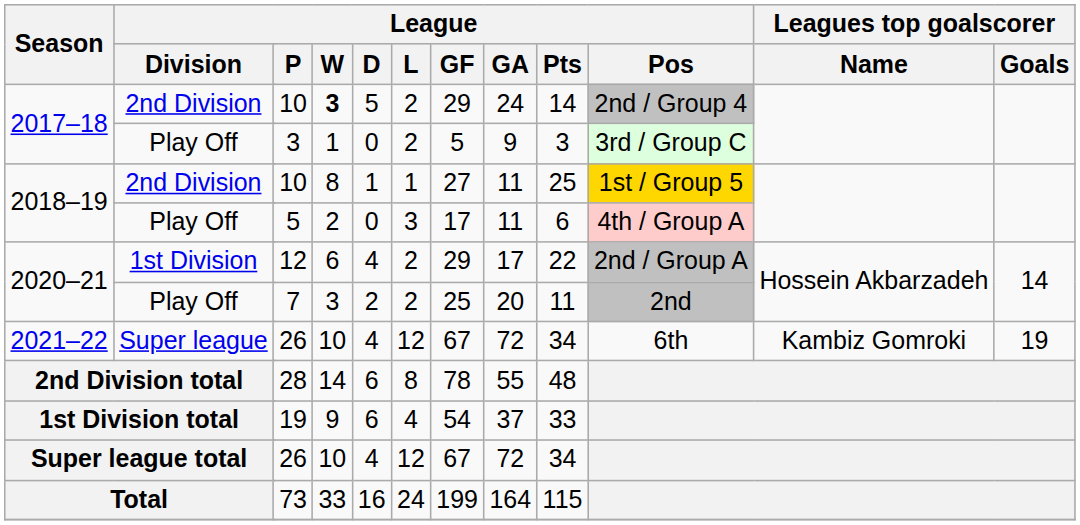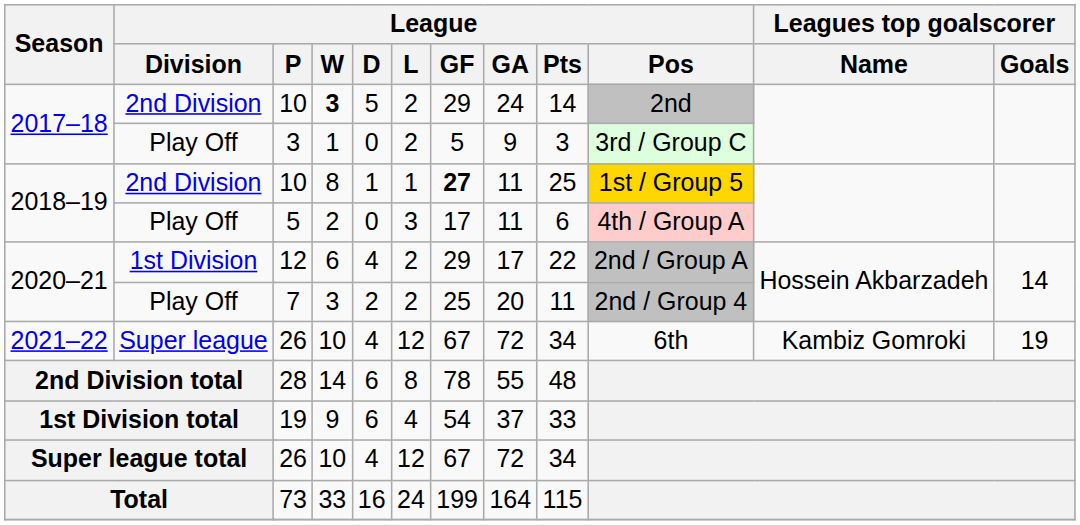(671, 103) 2nd / Group 4 -> (671, 103) 2nd
(457, 182) normal -> (457, 182) bold
(671, 301) 2nd -> (671, 301) 2nd / Group 4
